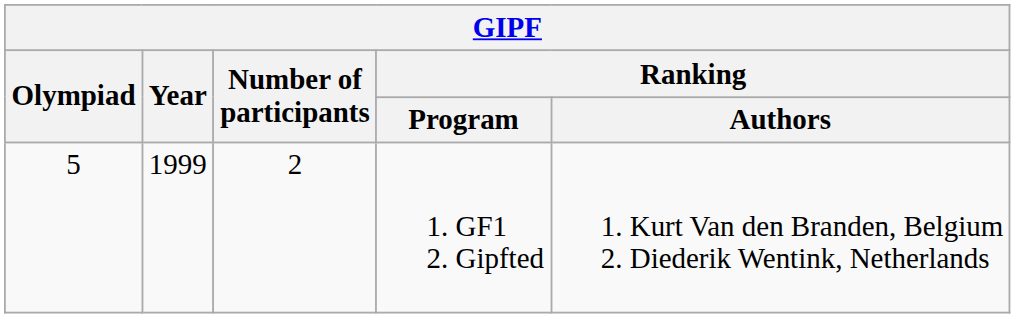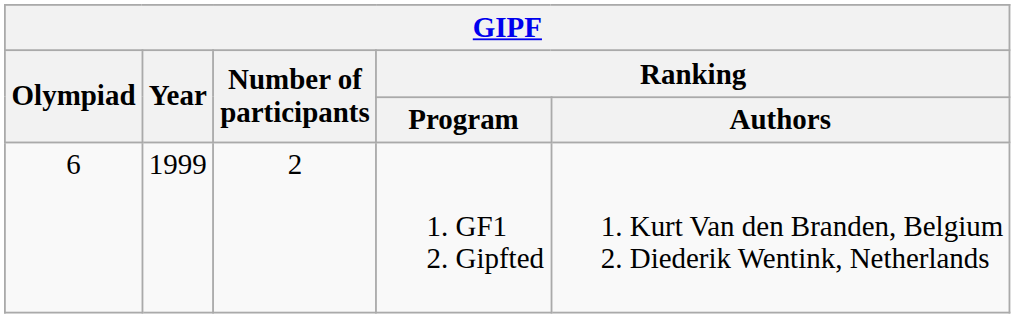(74, 165) 5 -> (74, 165) 6
